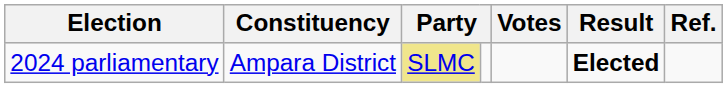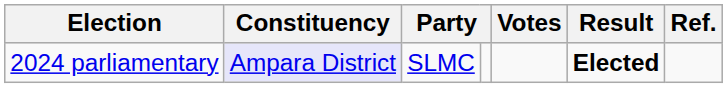(313, 62) no background -> (313, 62) lavender background
(441, 62) khaki background -> (441, 62) no background
